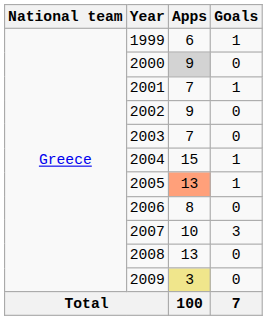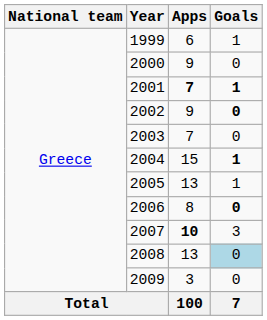(190, 64) lightgrey background -> (190, 64) no background
(190, 88) normal -> (190, 88) bold
(236, 88) normal -> (236, 88) bold
(236, 112) normal -> (236, 112) bold
(236, 160) normal -> (236, 160) bold
(190, 184) lightsalmon background -> (190, 184) no background
(236, 208) normal -> (236, 208) bold
(190, 232) normal -> (190, 232) bold
(236, 256) no background -> (236, 256) lightblue background
(190, 280) khaki background -> (190, 280) no background
